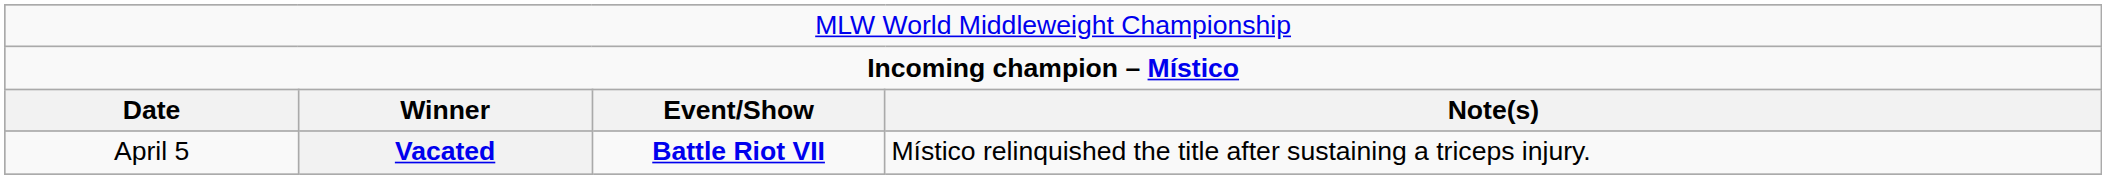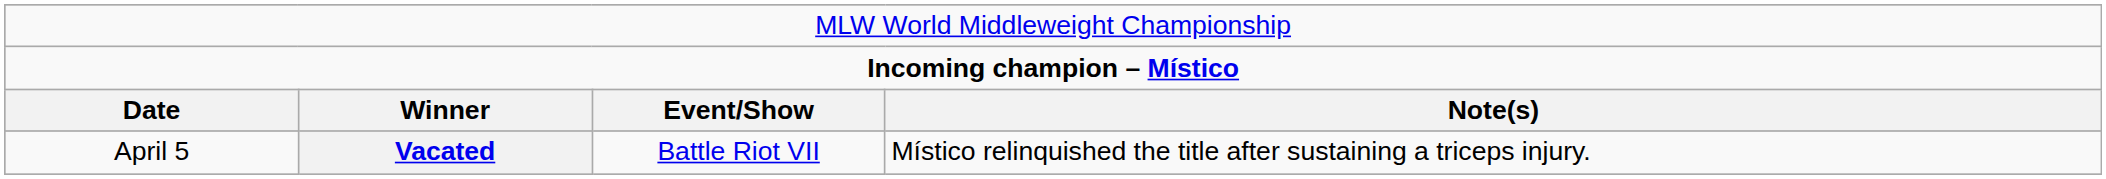(739, 151) bold -> (739, 151) normal
